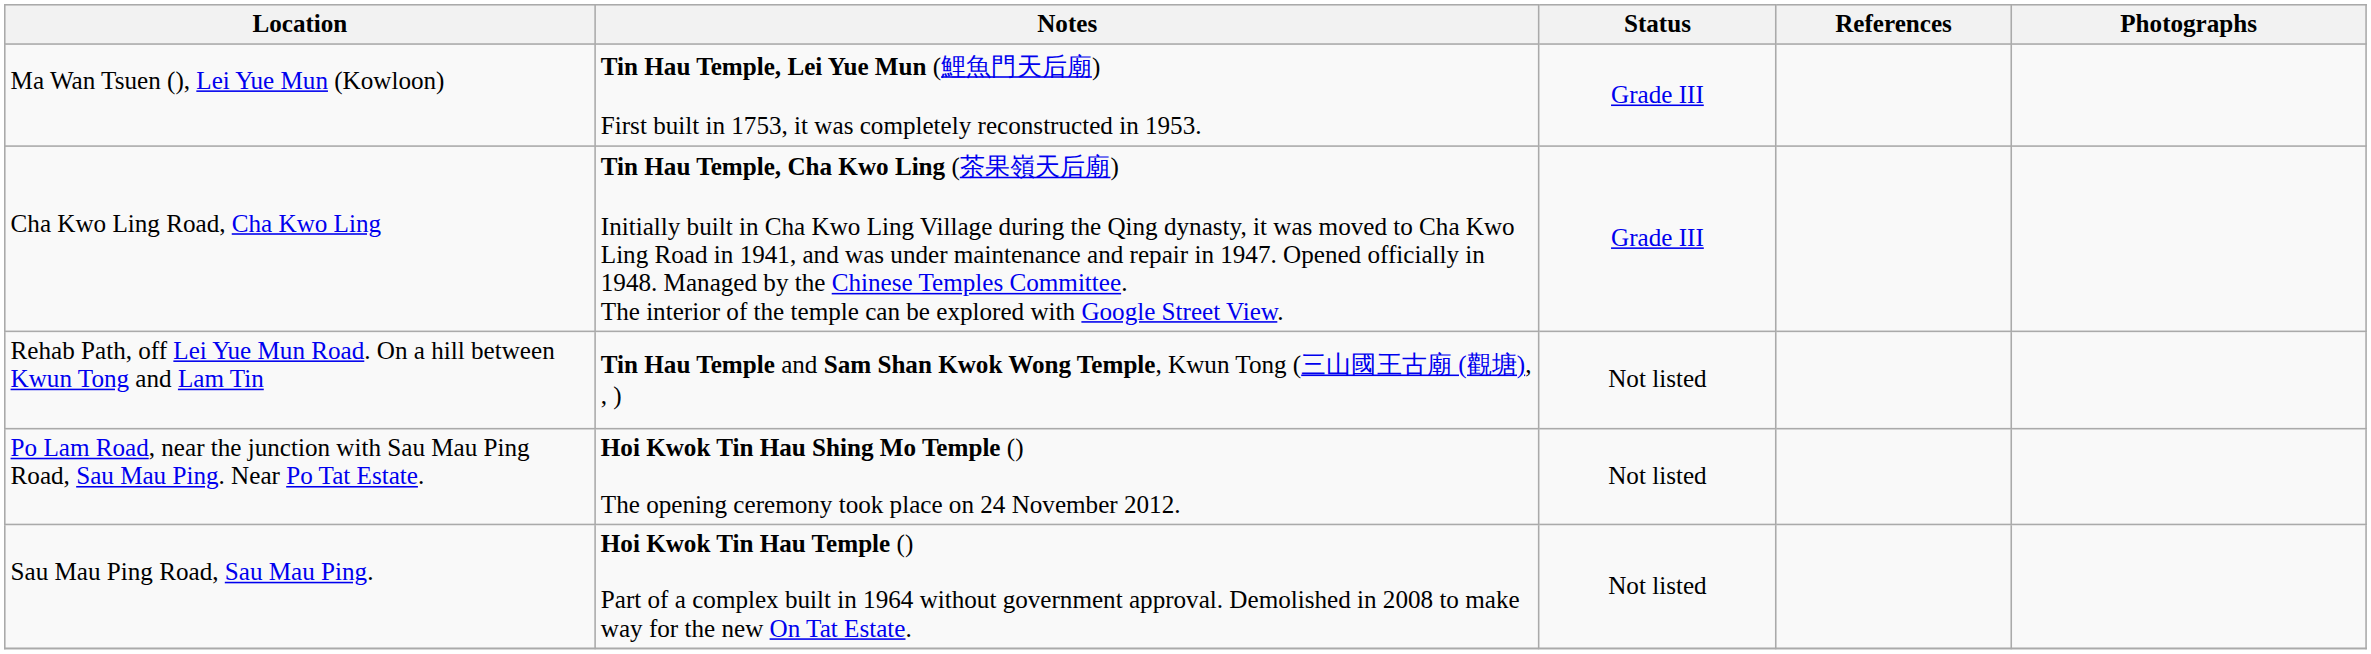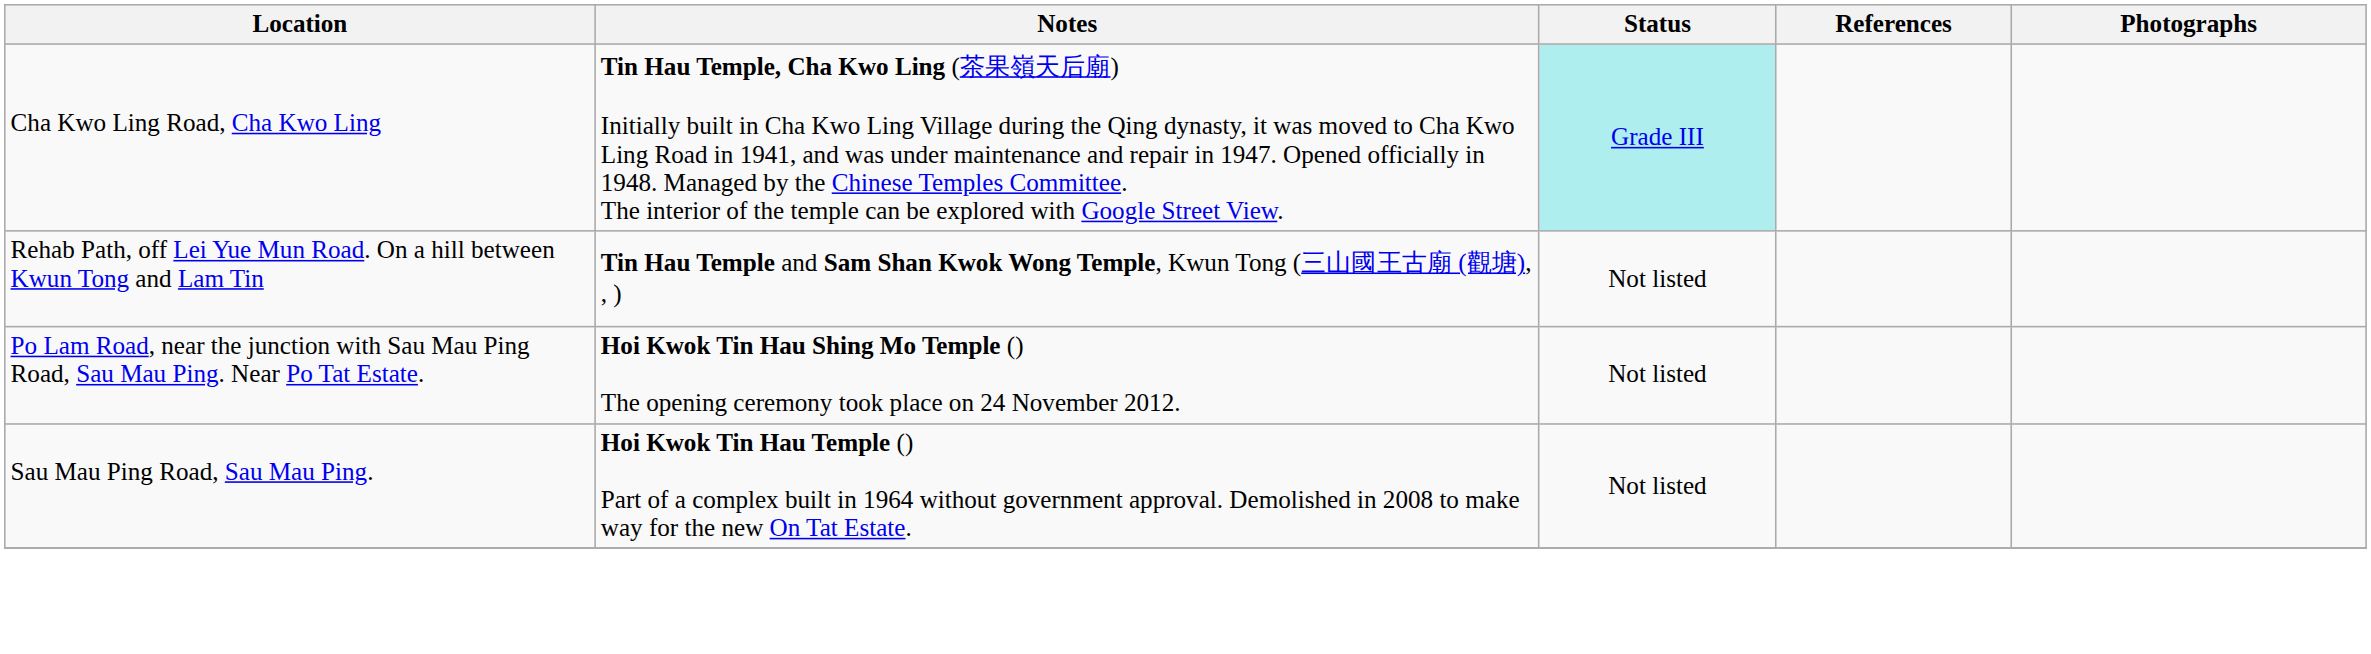- row: (228, 80)
(1657, 238) no background -> (1657, 137) paleturquoise background
